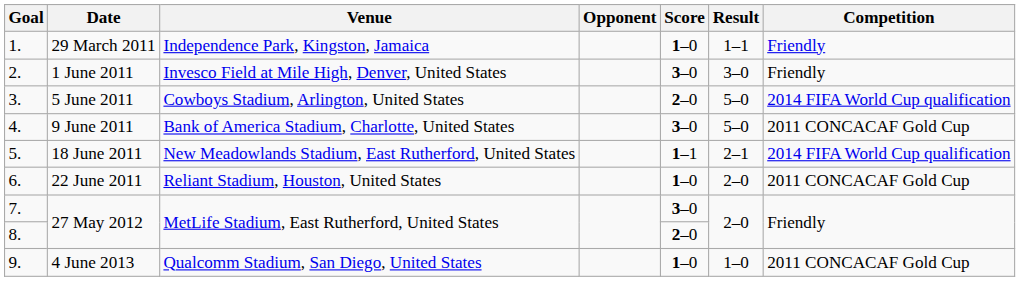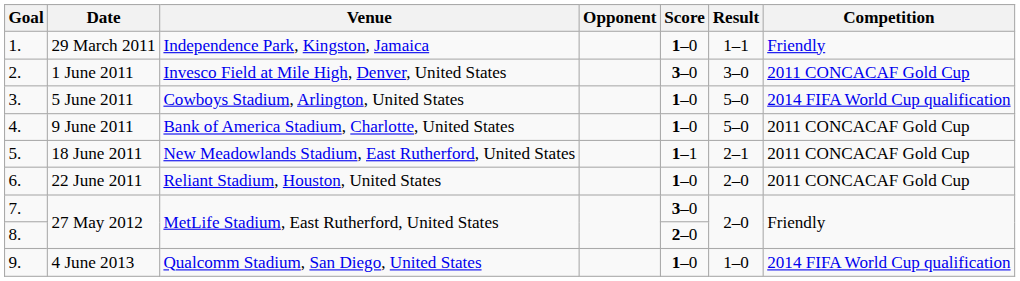(796, 72) Friendly -> (868, 72) 2011 CONCACAF Gold Cup
(685, 99) 2–0 -> (685, 99) 1–0
(685, 126) 3–0 -> (685, 126) 1–0
(889, 153) 2014 FIFA World Cup qualification -> (868, 153) 2011 CONCACAF Gold Cup
(868, 262) 2011 CONCACAF Gold Cup -> (889, 262) 2014 FIFA World Cup qualification
